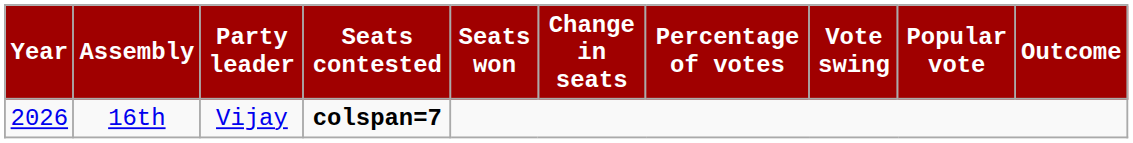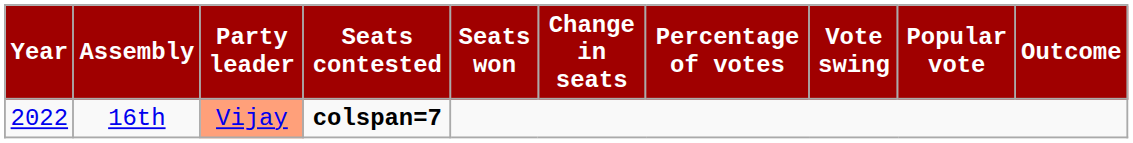(39, 119) 2026 -> (39, 119) 2022
(252, 119) no background -> (252, 119) lightsalmon background
